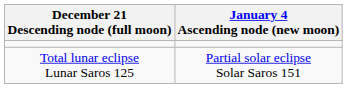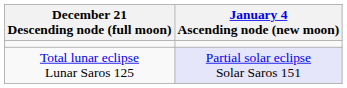(258, 65) no background -> (258, 65) lavender background
